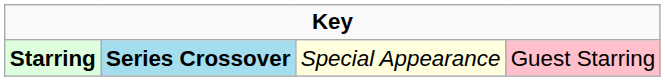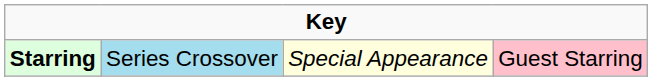(198, 57) bold -> (192, 57) normal
